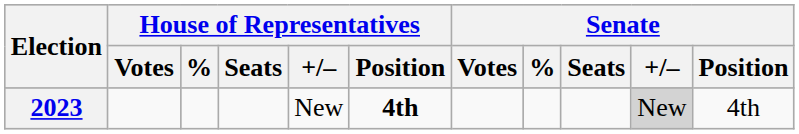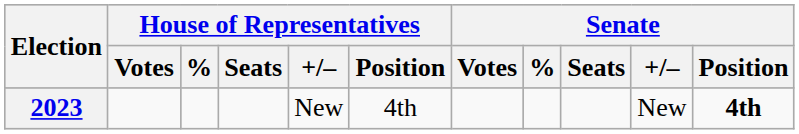(400, 107) bold -> (400, 107) normal
(662, 107) lightgrey background -> (662, 107) no background
(743, 107) normal -> (743, 107) bold
